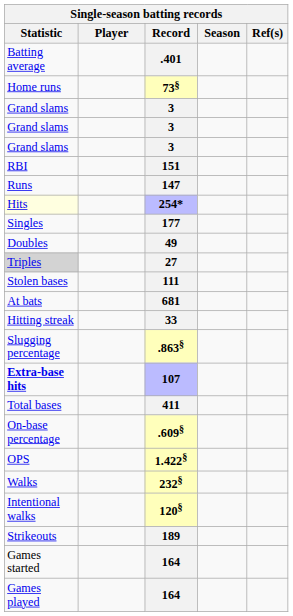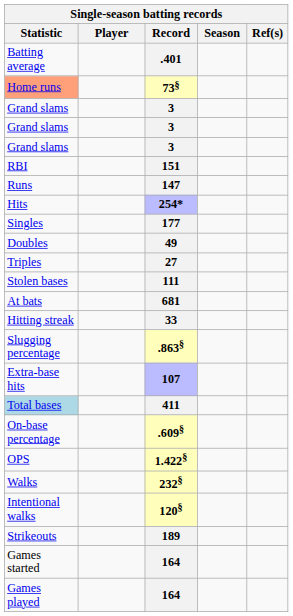(34, 87) no background -> (34, 87) lightsalmon background
(17, 204) lightyellow background -> (17, 204) no background
(24, 262) lightgrey background -> (24, 262) no background
(36, 379) bold -> (33, 379) normal
(34, 405) no background -> (34, 405) lightblue background
